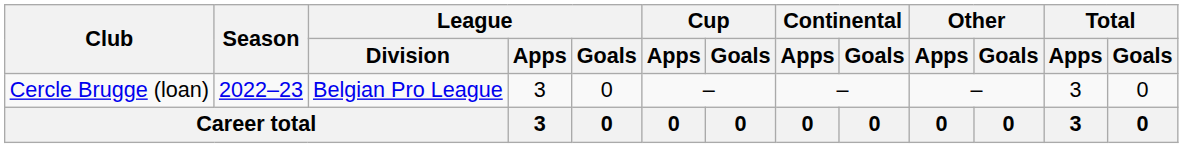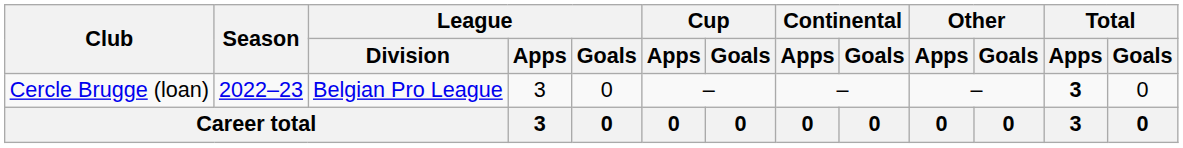(1075, 90) normal -> (1075, 90) bold
